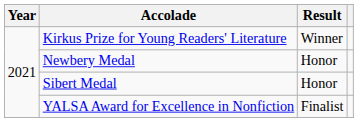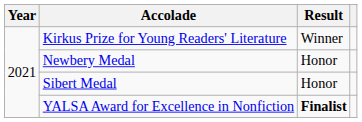(322, 106) normal -> (324, 106) bold
